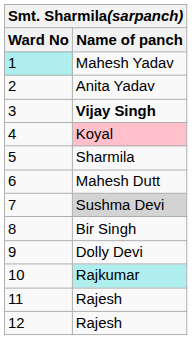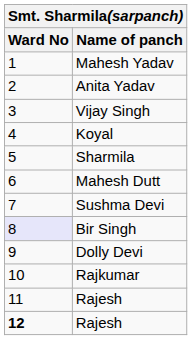(12, 63) paleturquoise background -> (12, 63) no background
(116, 110) bold -> (113, 110) normal
(94, 134) pink background -> (94, 134) no background
(120, 205) lightgrey background -> (120, 205) no background
(12, 228) no background -> (12, 228) lavender background
(108, 275) paleturquoise background -> (108, 275) no background
(16, 323) normal -> (16, 323) bold
